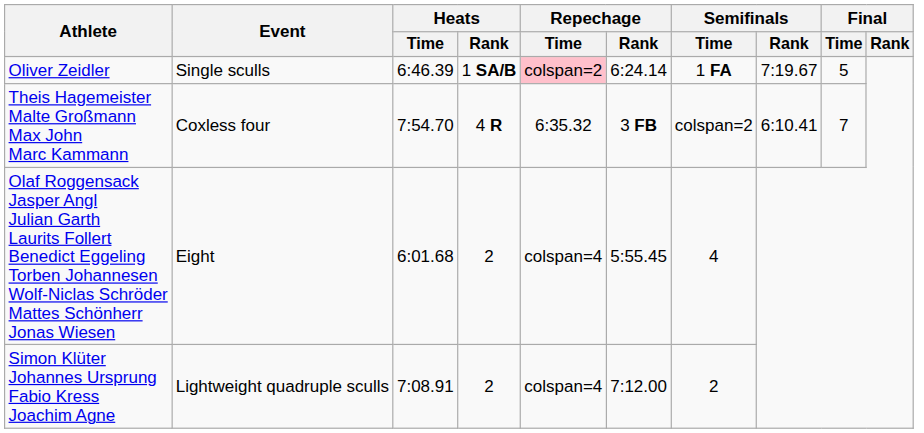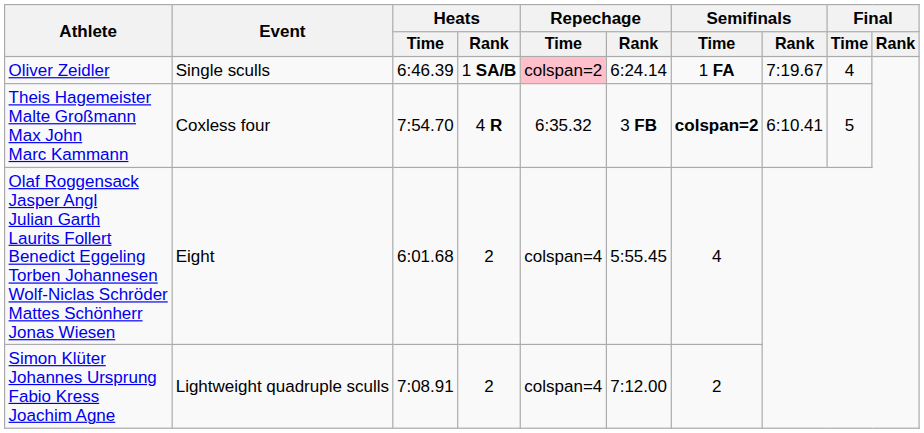(844, 71) 5 -> (849, 71) 4
(714, 126) normal -> (717, 126) bold
(844, 126) 7 -> (849, 126) 5
